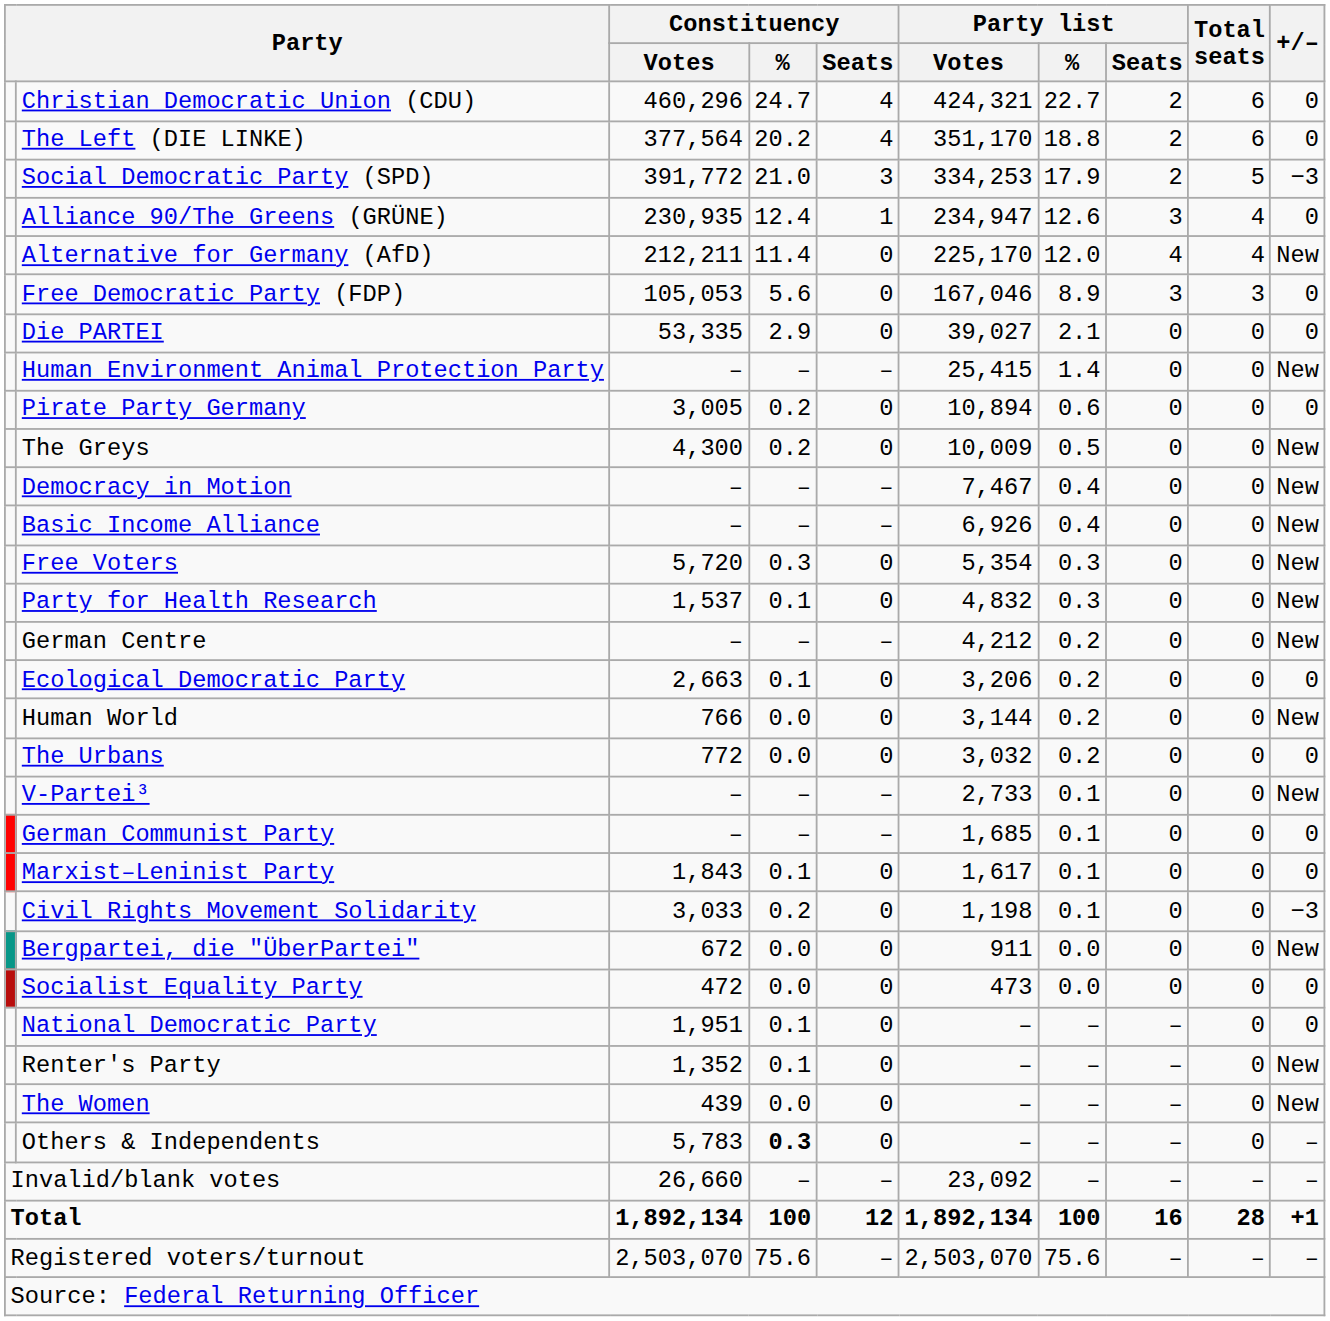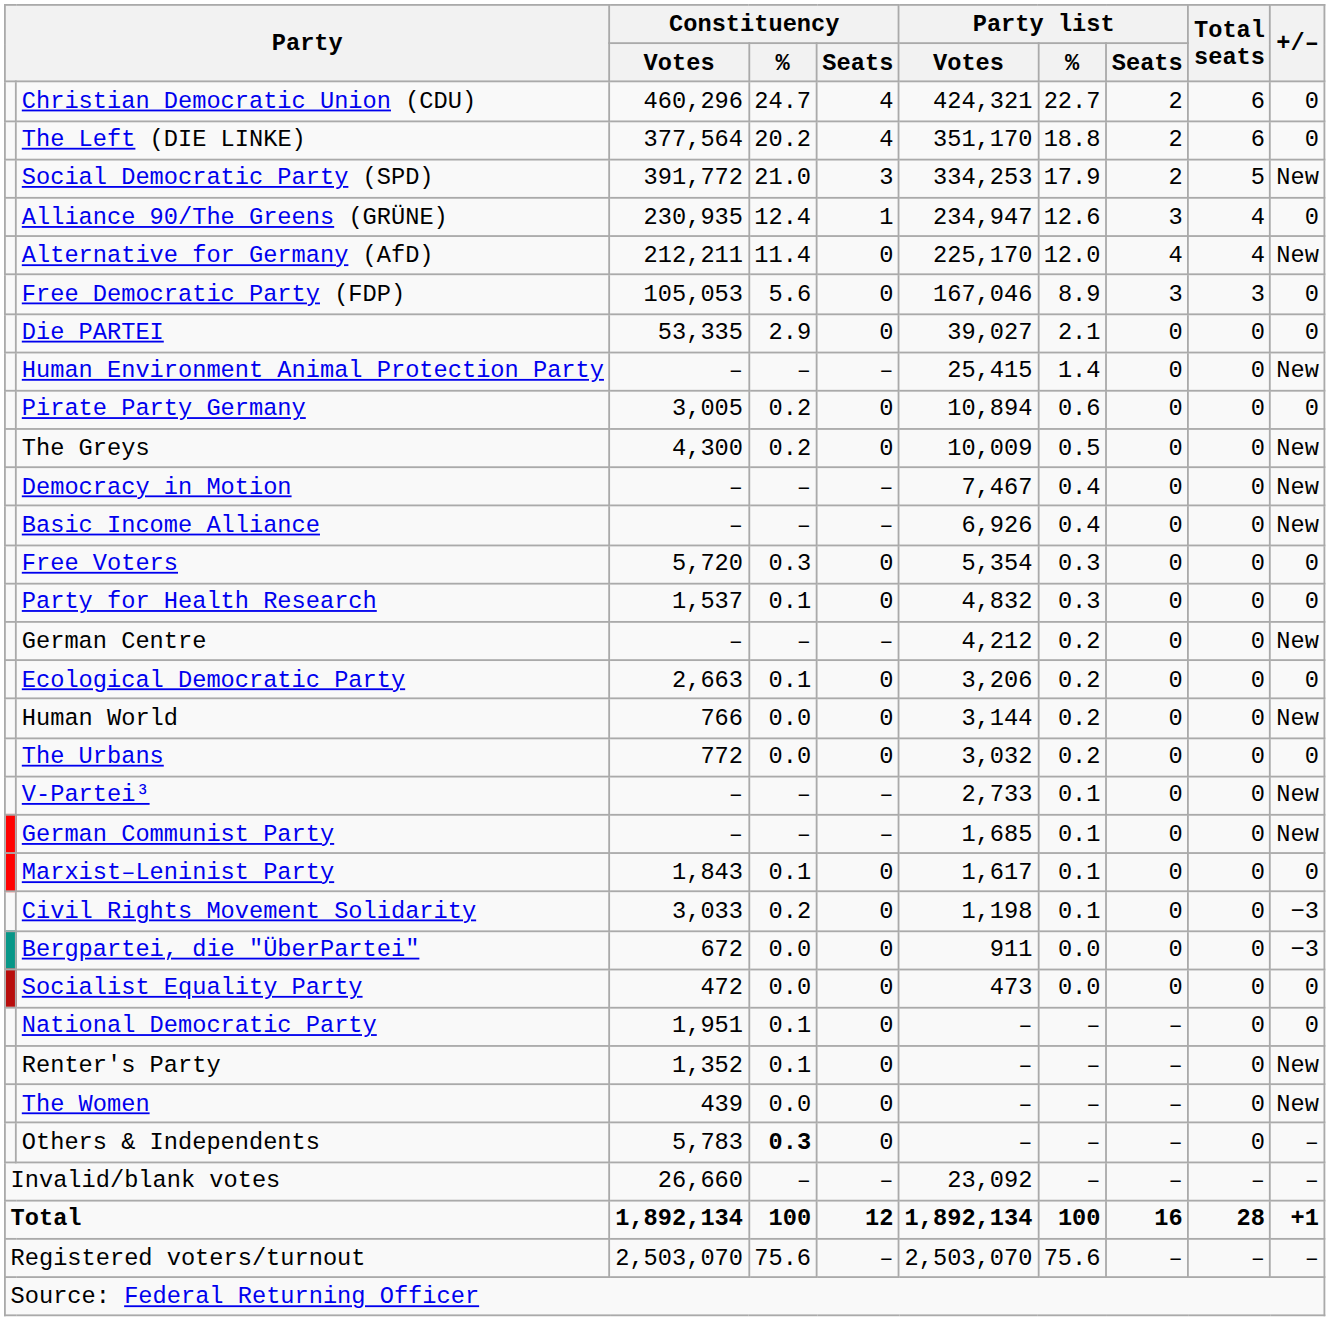(1305, 178) −3 -> (1298, 178) New
(1298, 564) New -> (1312, 564) 0
(1298, 603) New -> (1312, 603) 0
(1312, 834) 0 -> (1298, 834) New
(1298, 950) New -> (1305, 950) −3
